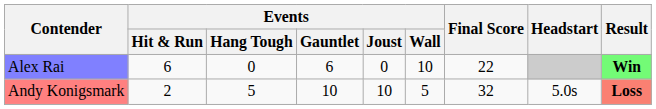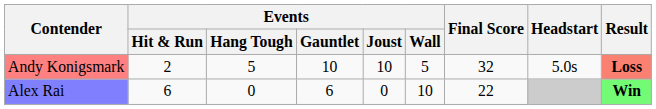rows swapped: (66, 91) <-> (36, 66)
